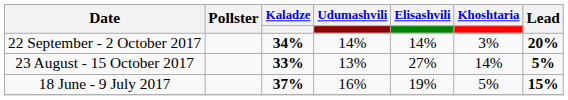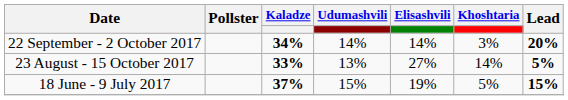(352, 84) 16% -> (352, 84) 15%
